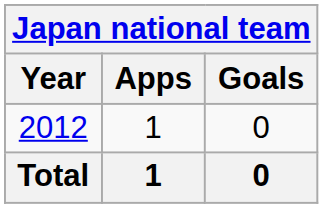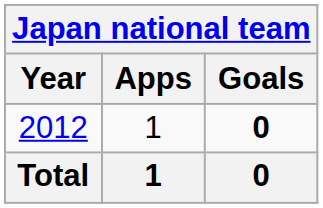(261, 127) normal -> (261, 127) bold
